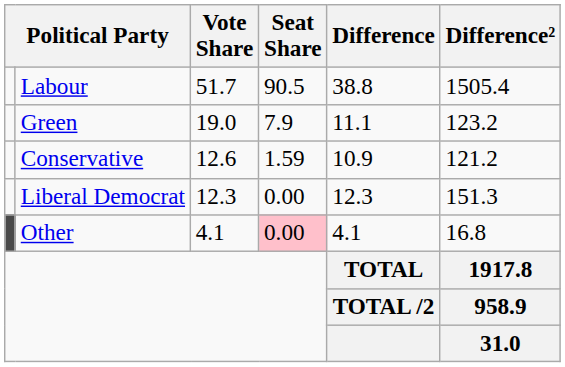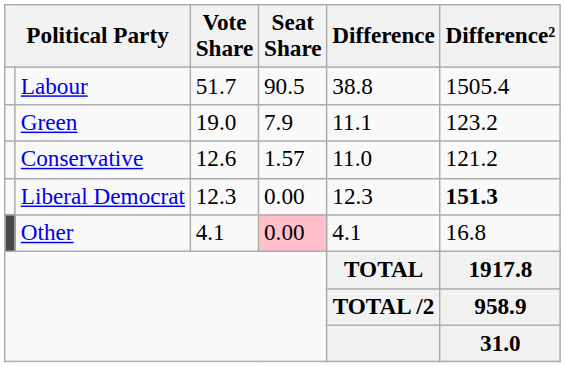(284, 159) 1.59 -> (284, 159) 1.57
(353, 159) 10.9 -> (352, 159) 11.0
(472, 196) normal -> (472, 196) bold
